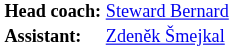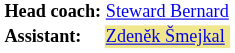(165, 36) no background -> (165, 36) khaki background
